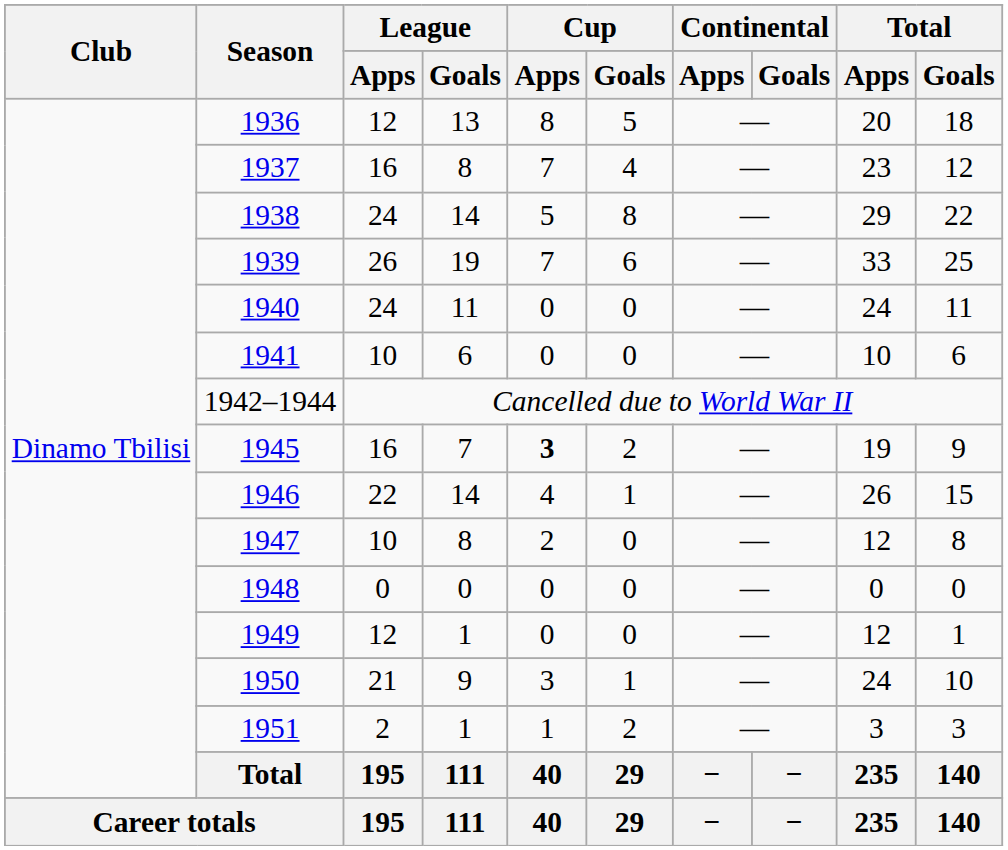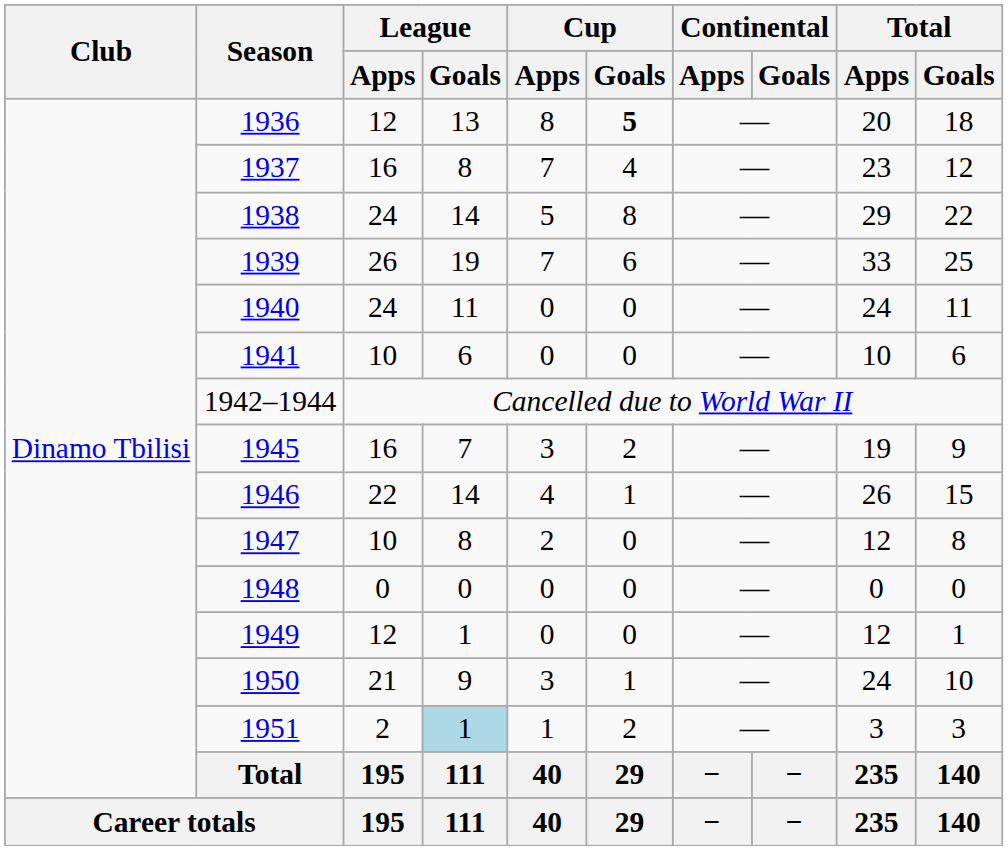(630, 121) normal -> (630, 121) bold
(547, 448) bold -> (547, 448) normal
(465, 728) no background -> (465, 728) lightblue background
